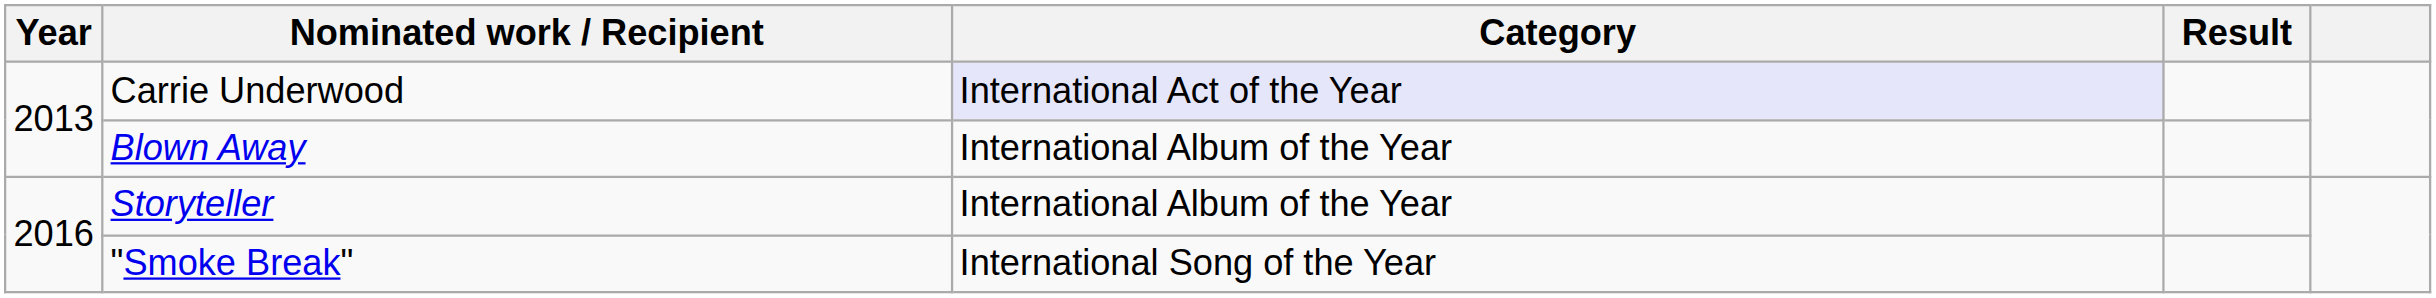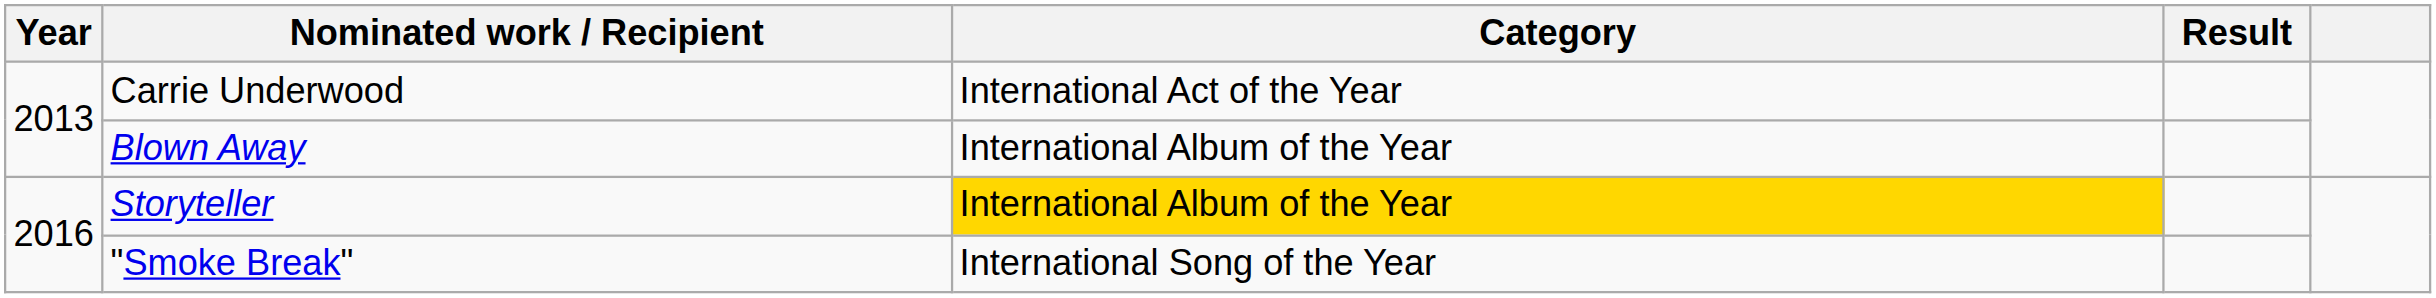(1181, 90) lavender background -> (1181, 90) no background
(1206, 205) no background -> (1206, 205) gold background
